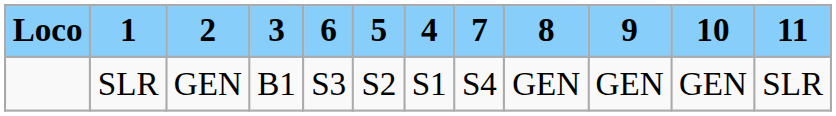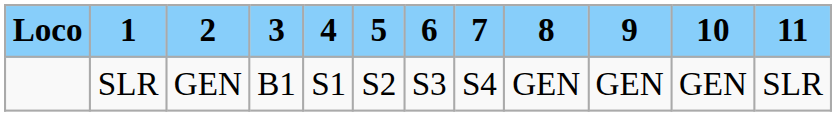columns swapped: (429, 30) <-> (329, 30)
